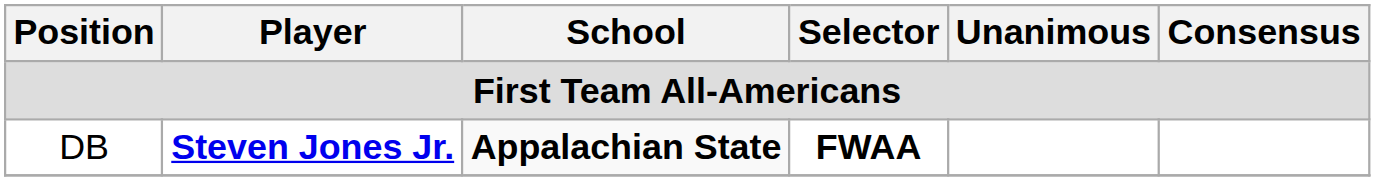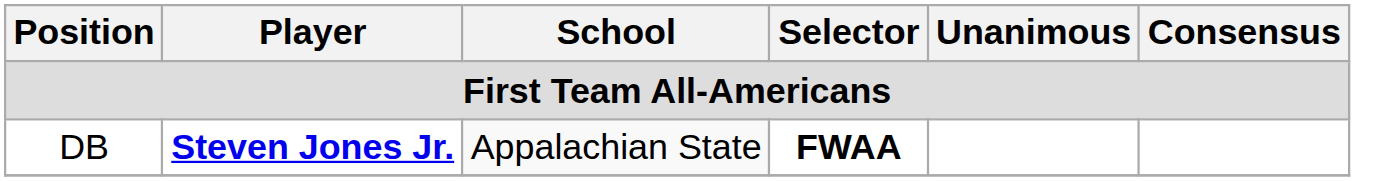(626, 146) bold -> (616, 146) normal
